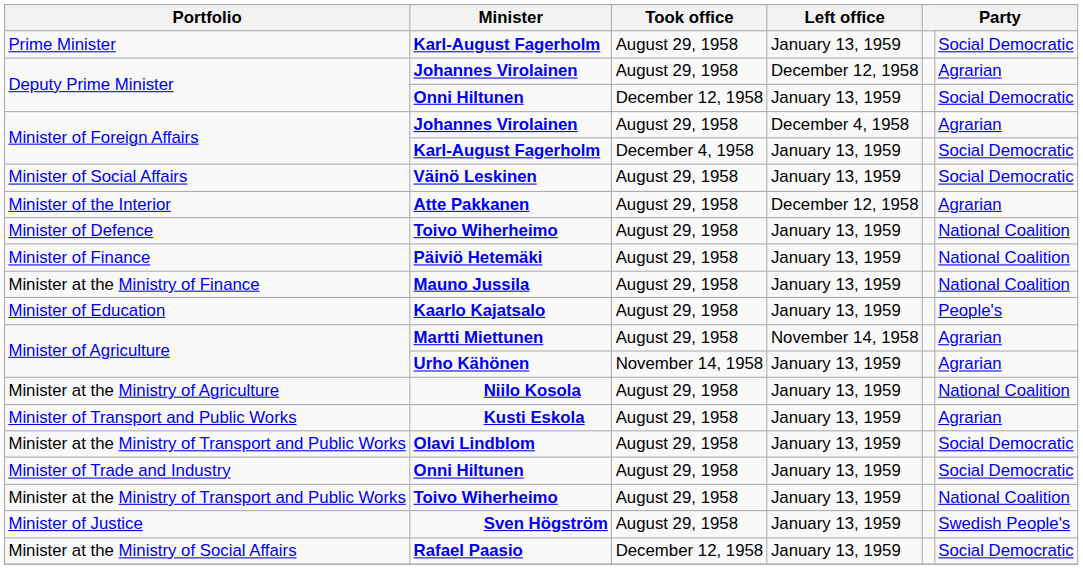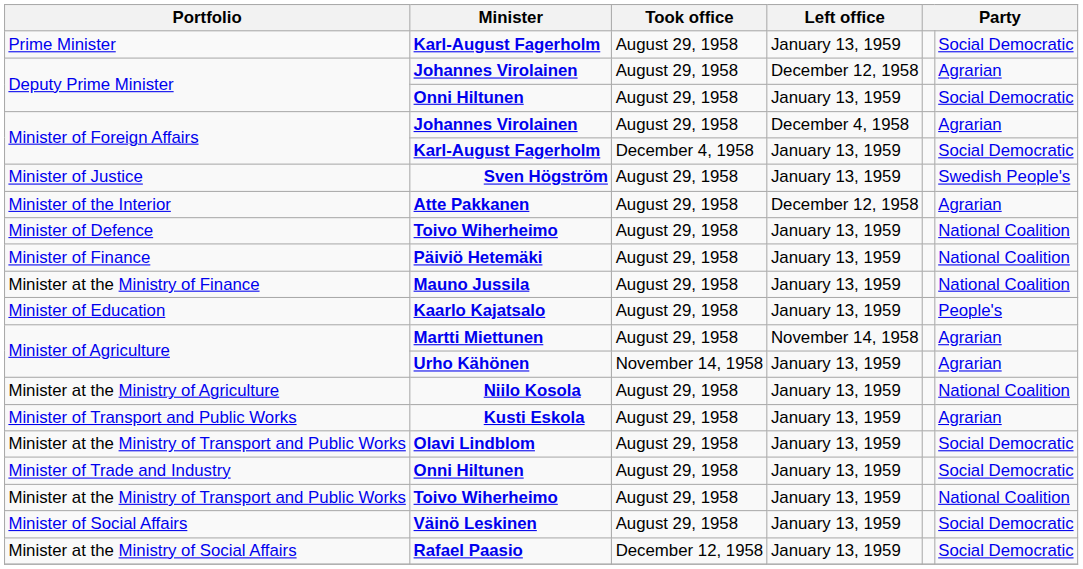(689, 97) December 12, 1958 -> (677, 97) August 29, 1958
rows swapped: (76, 524) <-> (98, 177)
